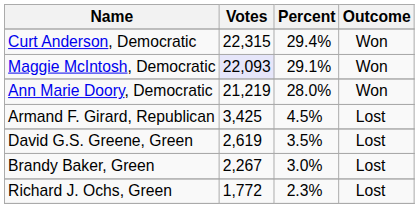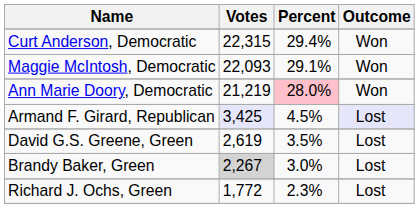(247, 66) lavender background -> (247, 66) no background
(305, 91) no background -> (305, 91) pink background
(242, 116) no background -> (242, 116) lavender background
(364, 116) no background -> (364, 116) lavender background
(242, 166) no background -> (242, 166) lightgrey background
